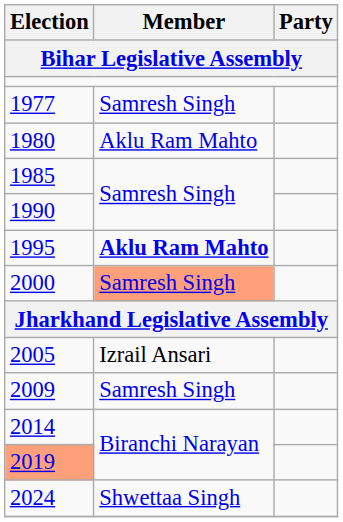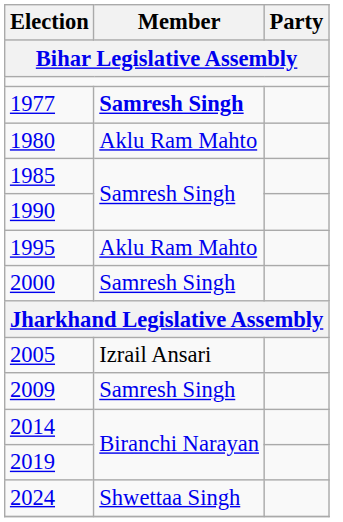(167, 104) normal -> (171, 104) bold
(184, 247) bold -> (178, 247) normal
(167, 283) lightsalmon background -> (167, 283) no background
(32, 462) lightsalmon background -> (32, 462) no background
